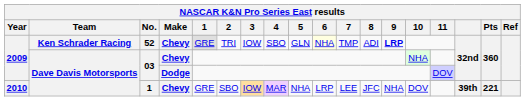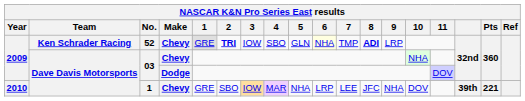(229, 42) normal -> (229, 42) bold
(371, 42) normal -> (371, 42) bold
(394, 42) bold -> (394, 42) normal
